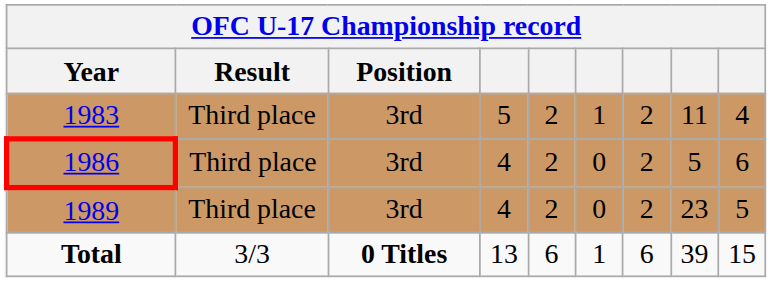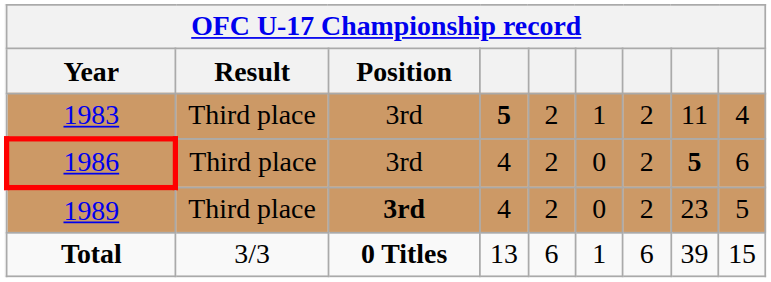(504, 115) normal -> (504, 115) bold
(694, 162) normal -> (694, 162) bold
(404, 209) normal -> (404, 209) bold
